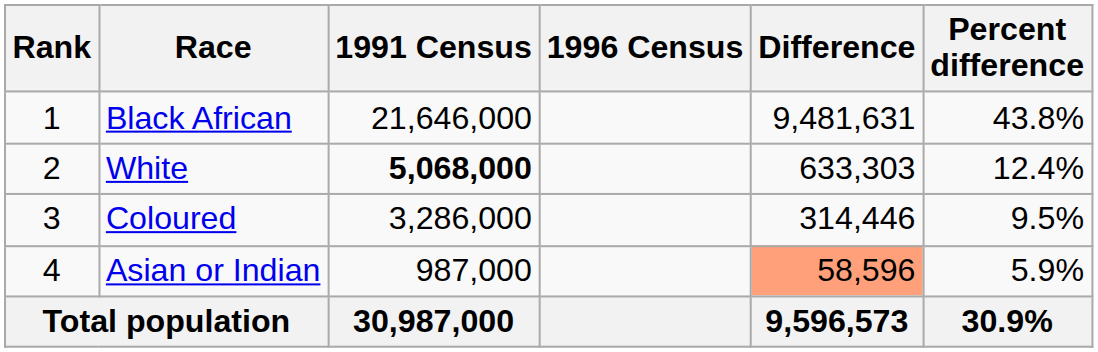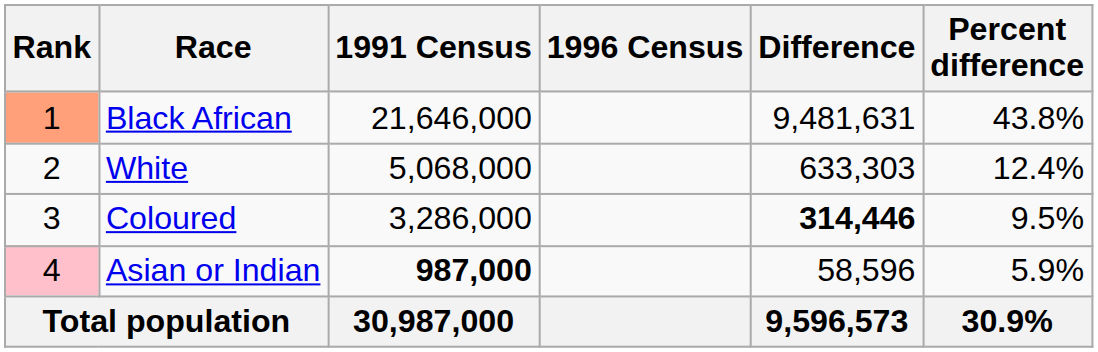(52, 117) no background -> (52, 117) lightsalmon background
(460, 168) bold -> (460, 168) normal
(857, 219) normal -> (857, 219) bold
(52, 270) no background -> (52, 270) pink background
(474, 270) normal -> (474, 270) bold
(866, 270) lightsalmon background -> (866, 270) no background
